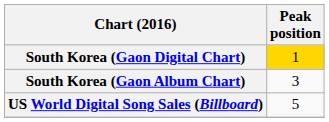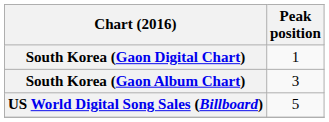(295, 57) gold background -> (295, 57) no background
